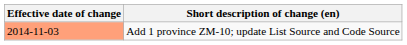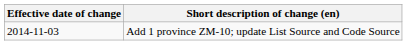(33, 31) lightsalmon background -> (33, 31) no background
